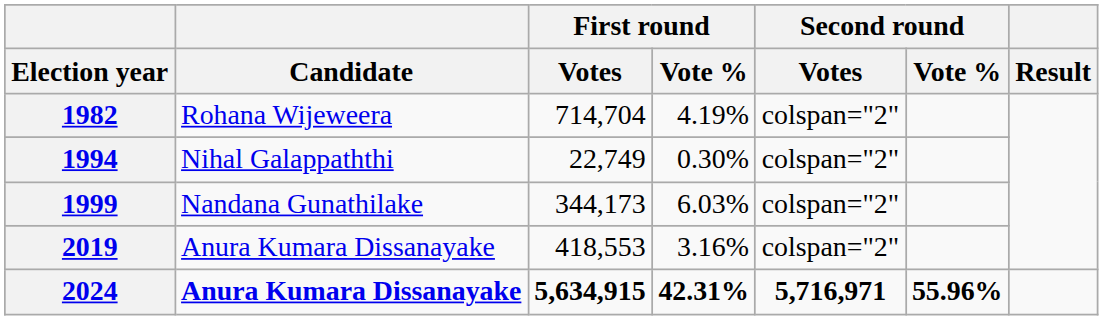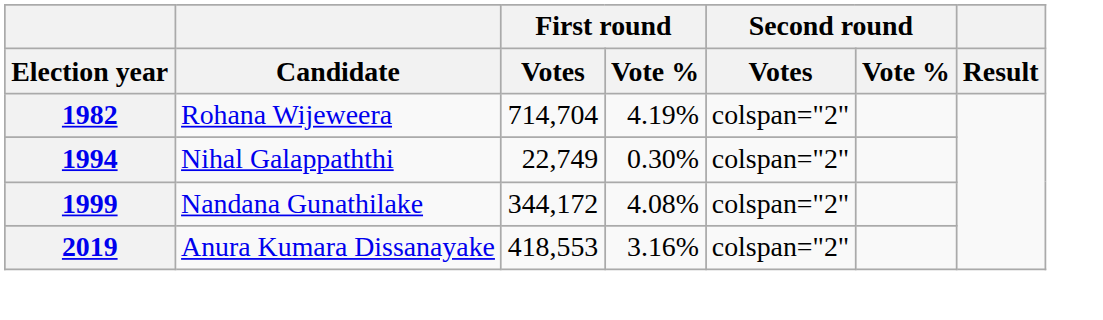(600, 203) 344,173 -> (553, 203) 344,172
(713, 203) 6.03% -> (663, 203) 4.08%
- row: (90, 291)
